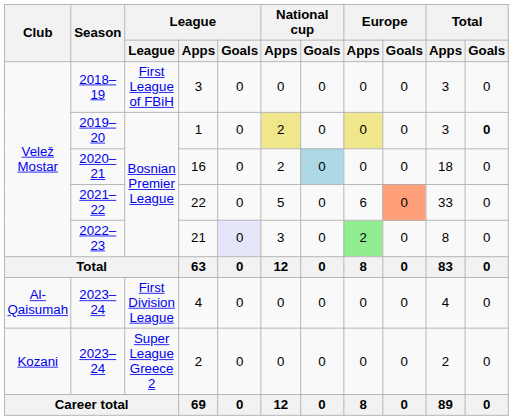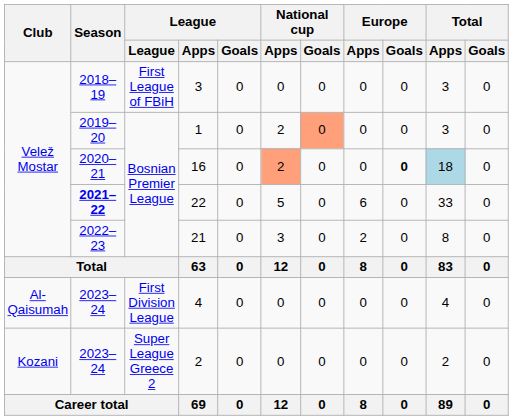(281, 130) khaki background -> (281, 130) no background
(322, 130) no background -> (322, 130) lightsalmon background
(363, 130) khaki background -> (363, 130) no background
(487, 130) bold -> (487, 130) normal
(281, 166) no background -> (281, 166) lightsalmon background
(322, 166) lightblue background -> (322, 166) no background
(404, 166) normal -> (404, 166) bold
(445, 166) no background -> (445, 166) lightblue background
(98, 202) normal -> (98, 202) bold
(404, 202) lightsalmon background -> (404, 202) no background
(240, 238) lavender background -> (240, 238) no background
(363, 238) lightgreen background -> (363, 238) no background
